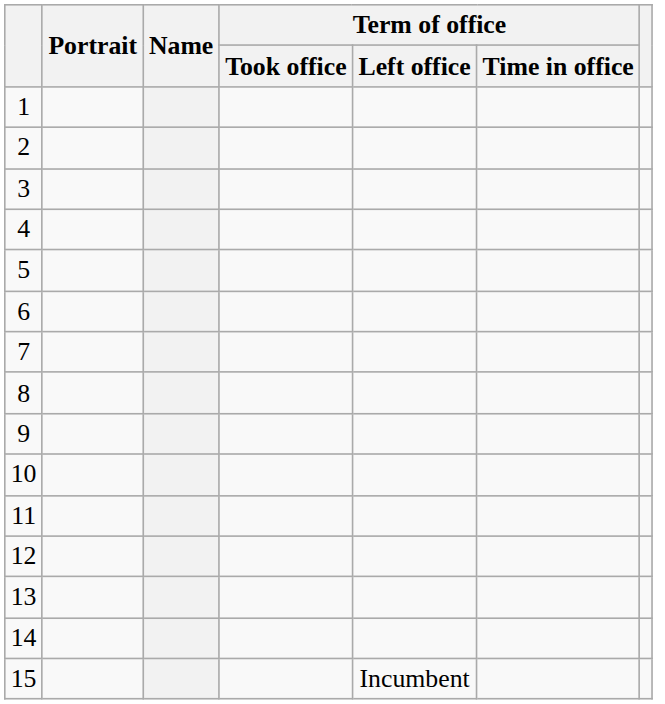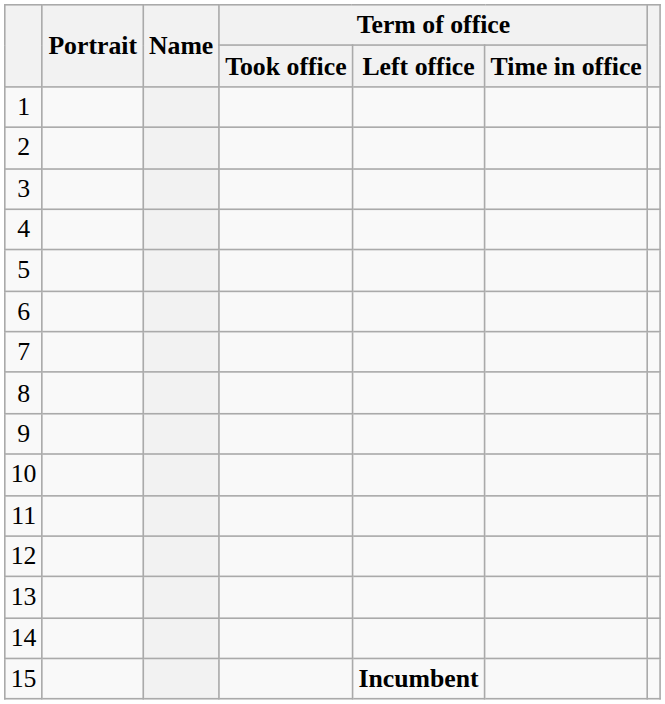(415, 678) normal -> (419, 678) bold
